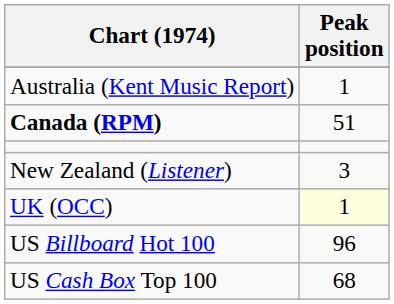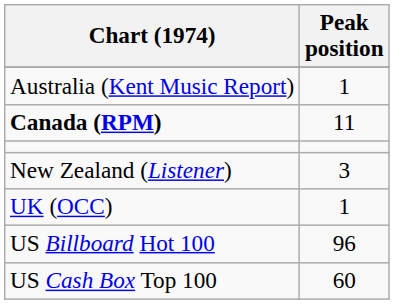(344, 122) 51 -> (344, 122) 11
(344, 206) lightyellow background -> (344, 206) no background
(344, 280) 68 -> (344, 280) 60
